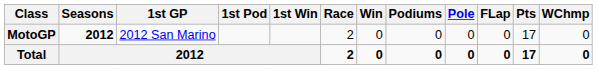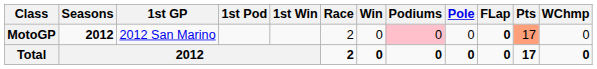(438, 34) no background -> (438, 34) pink background
(507, 34) normal -> (507, 34) bold
(529, 34) no background -> (529, 34) lightsalmon background
